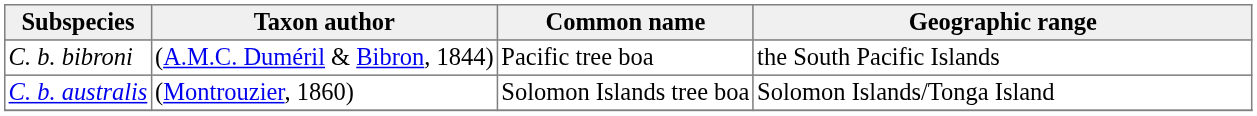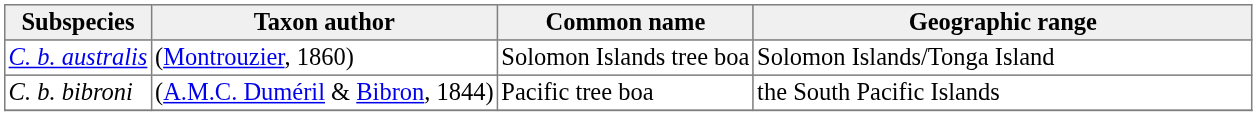rows swapped: (78, 92) <-> (71, 57)
